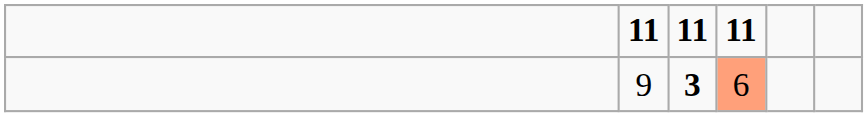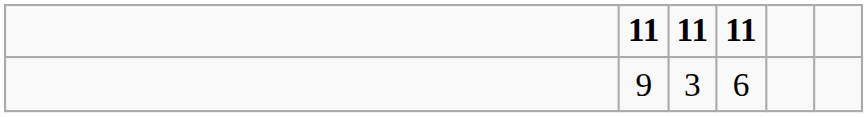(692, 83) bold -> (692, 83) normal
(741, 83) lightsalmon background -> (741, 83) no background
